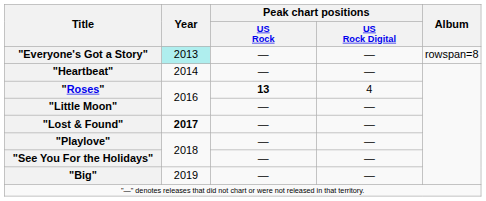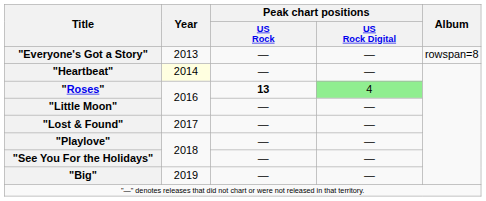(186, 55) paleturquoise background -> (186, 55) no background
(186, 72) no background -> (186, 72) lightyellow background
(369, 89) no background -> (369, 89) lightgreen background
(186, 124) bold -> (186, 124) normal
